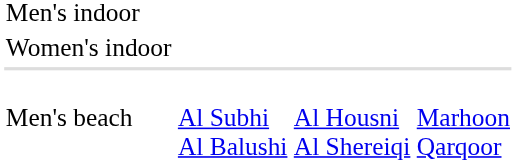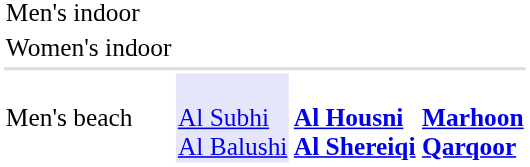(233, 132) no background -> (233, 132) lavender background
(352, 132) normal -> (355, 132) bold
(463, 132) normal -> (473, 132) bold
